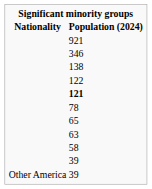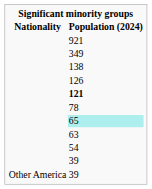(76, 54) 346 -> (76, 54) 349
(76, 81) 122 -> (76, 81) 126
(74, 121) no background -> (74, 121) paleturquoise background
(74, 148) 58 -> (74, 148) 54
